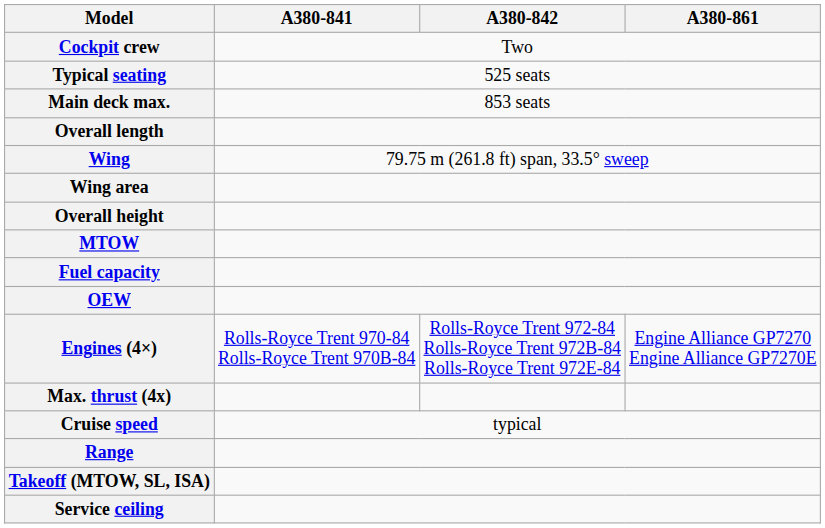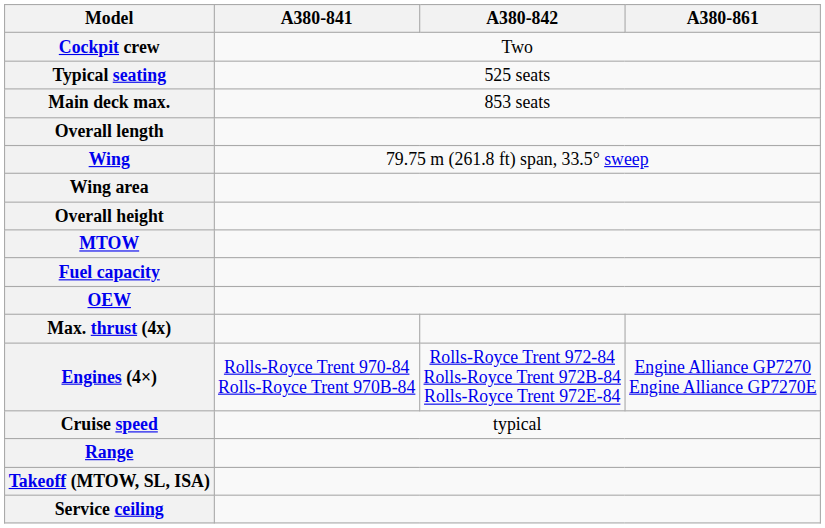rows swapped: (109, 348) <-> (109, 396)
